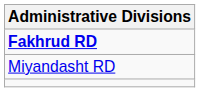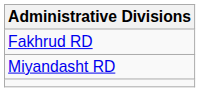(53, 41) bold -> (50, 41) normal
